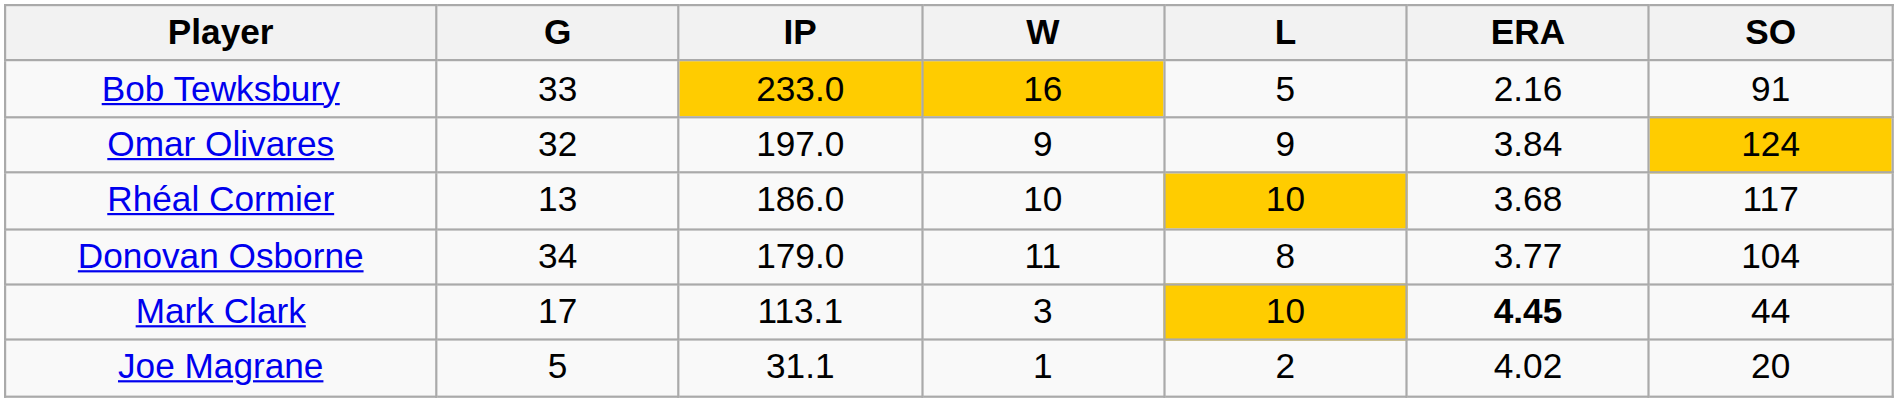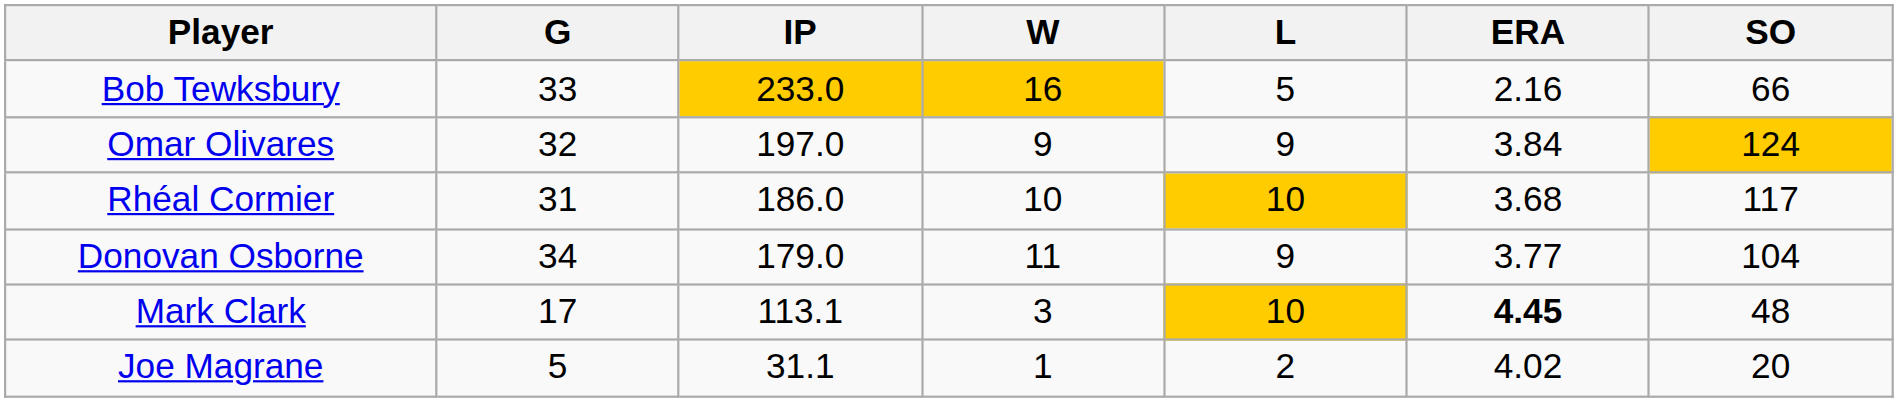(1771, 88) 91 -> (1771, 88) 66
(558, 199) 13 -> (558, 199) 31
(1285, 255) 8 -> (1285, 255) 9
(1771, 311) 44 -> (1771, 311) 48
